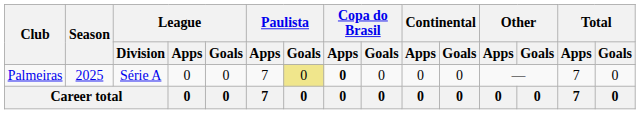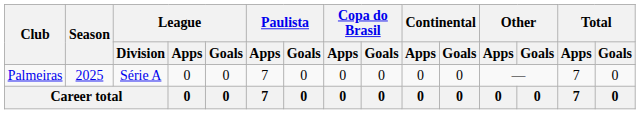(304, 75) khaki background -> (304, 75) no background
(343, 75) bold -> (343, 75) normal
